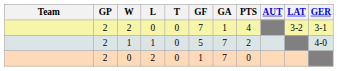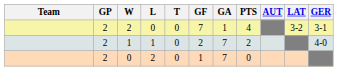(201, 43) 5 -> (201, 43) 2
